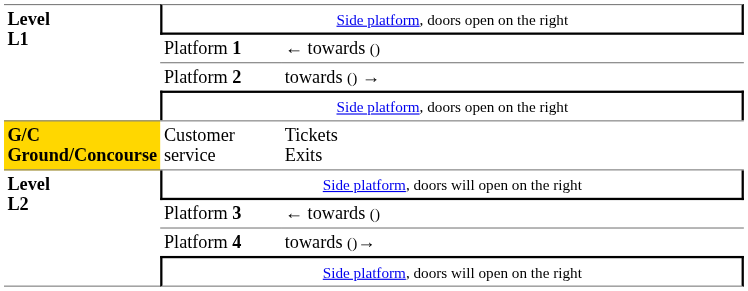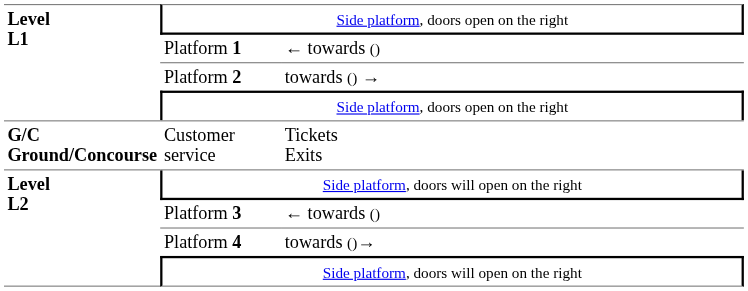(82, 145) gold background -> (82, 145) no background
